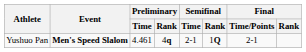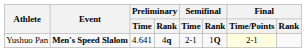(142, 41) 4.461 -> (142, 41) 4.641
(252, 41) no background -> (252, 41) lightyellow background
